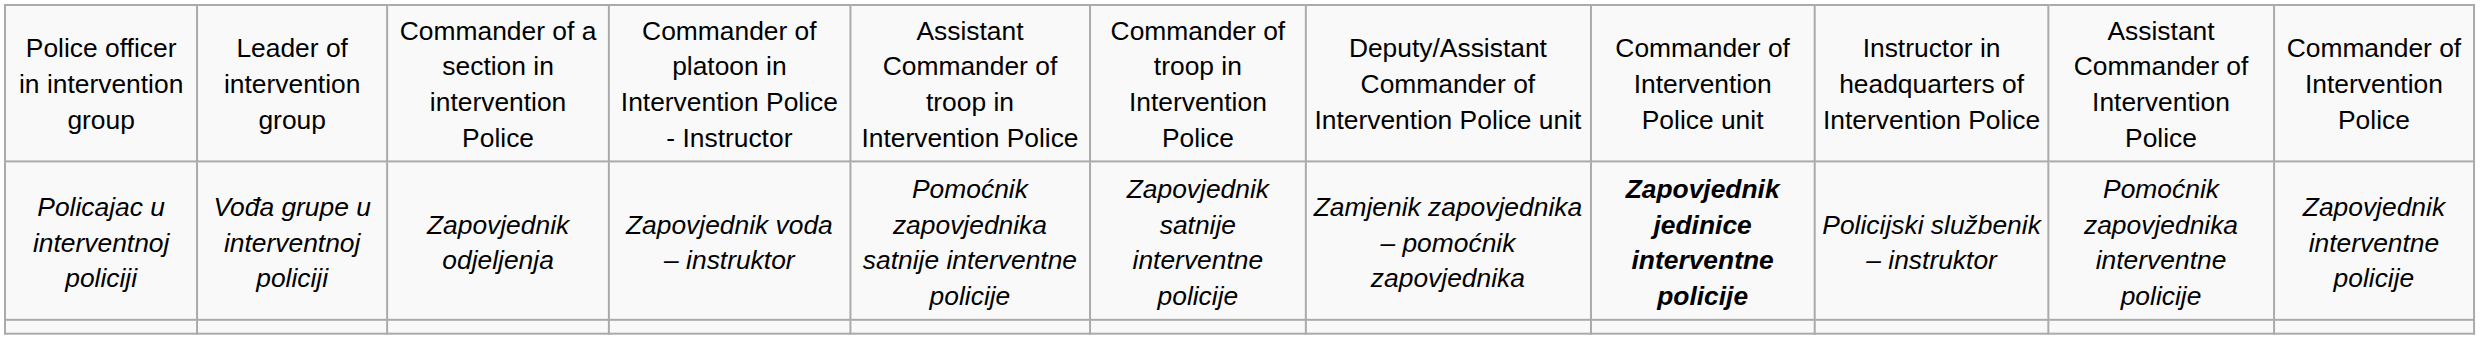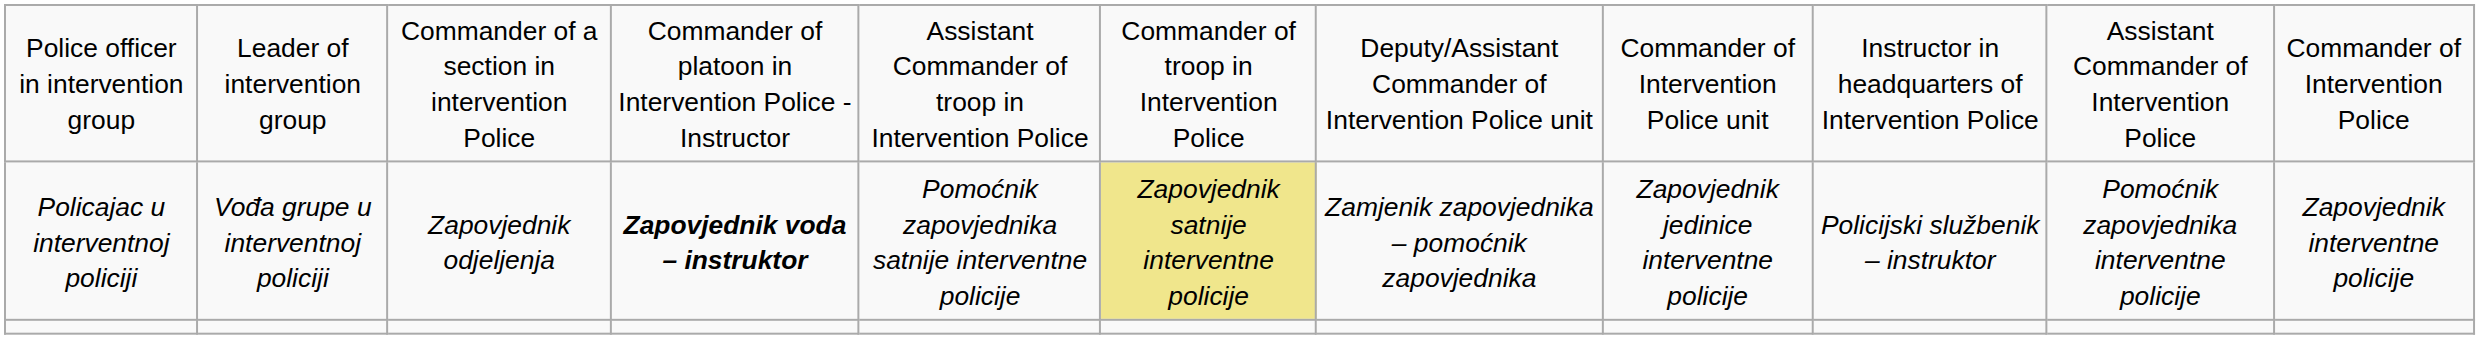(729, 242) normal -> (735, 240) bold
(1198, 242) no background -> (1209, 242) khaki background
(1703, 240) bold -> (1708, 242) normal
